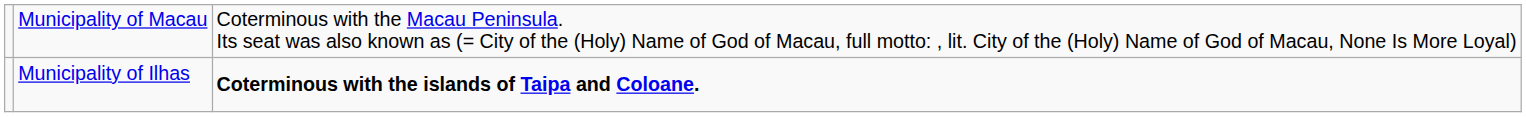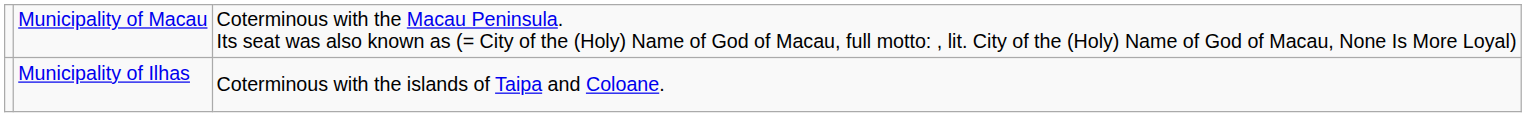(458, 84) bold -> (441, 84) normal
